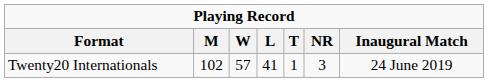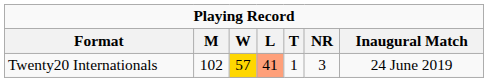(243, 65) no background -> (243, 65) gold background
(270, 65) no background -> (270, 65) lightsalmon background
